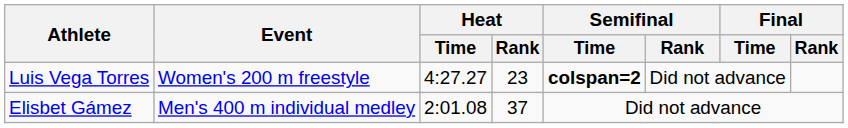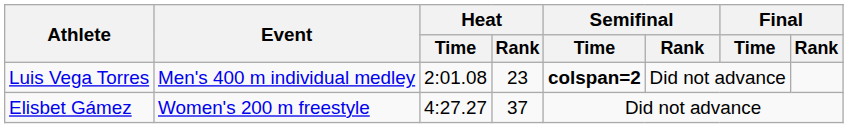(264, 78) Women's 200 m freestyle -> (287, 78) Men's 400 m individual medley
(455, 78) 4:27.27 -> (455, 78) 2:01.08
(287, 108) Men's 400 m individual medley -> (264, 108) Women's 200 m freestyle
(455, 108) 2:01.08 -> (455, 108) 4:27.27
